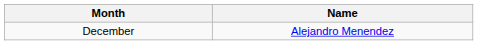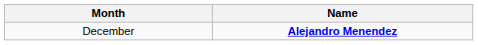(342, 31) normal -> (342, 31) bold
